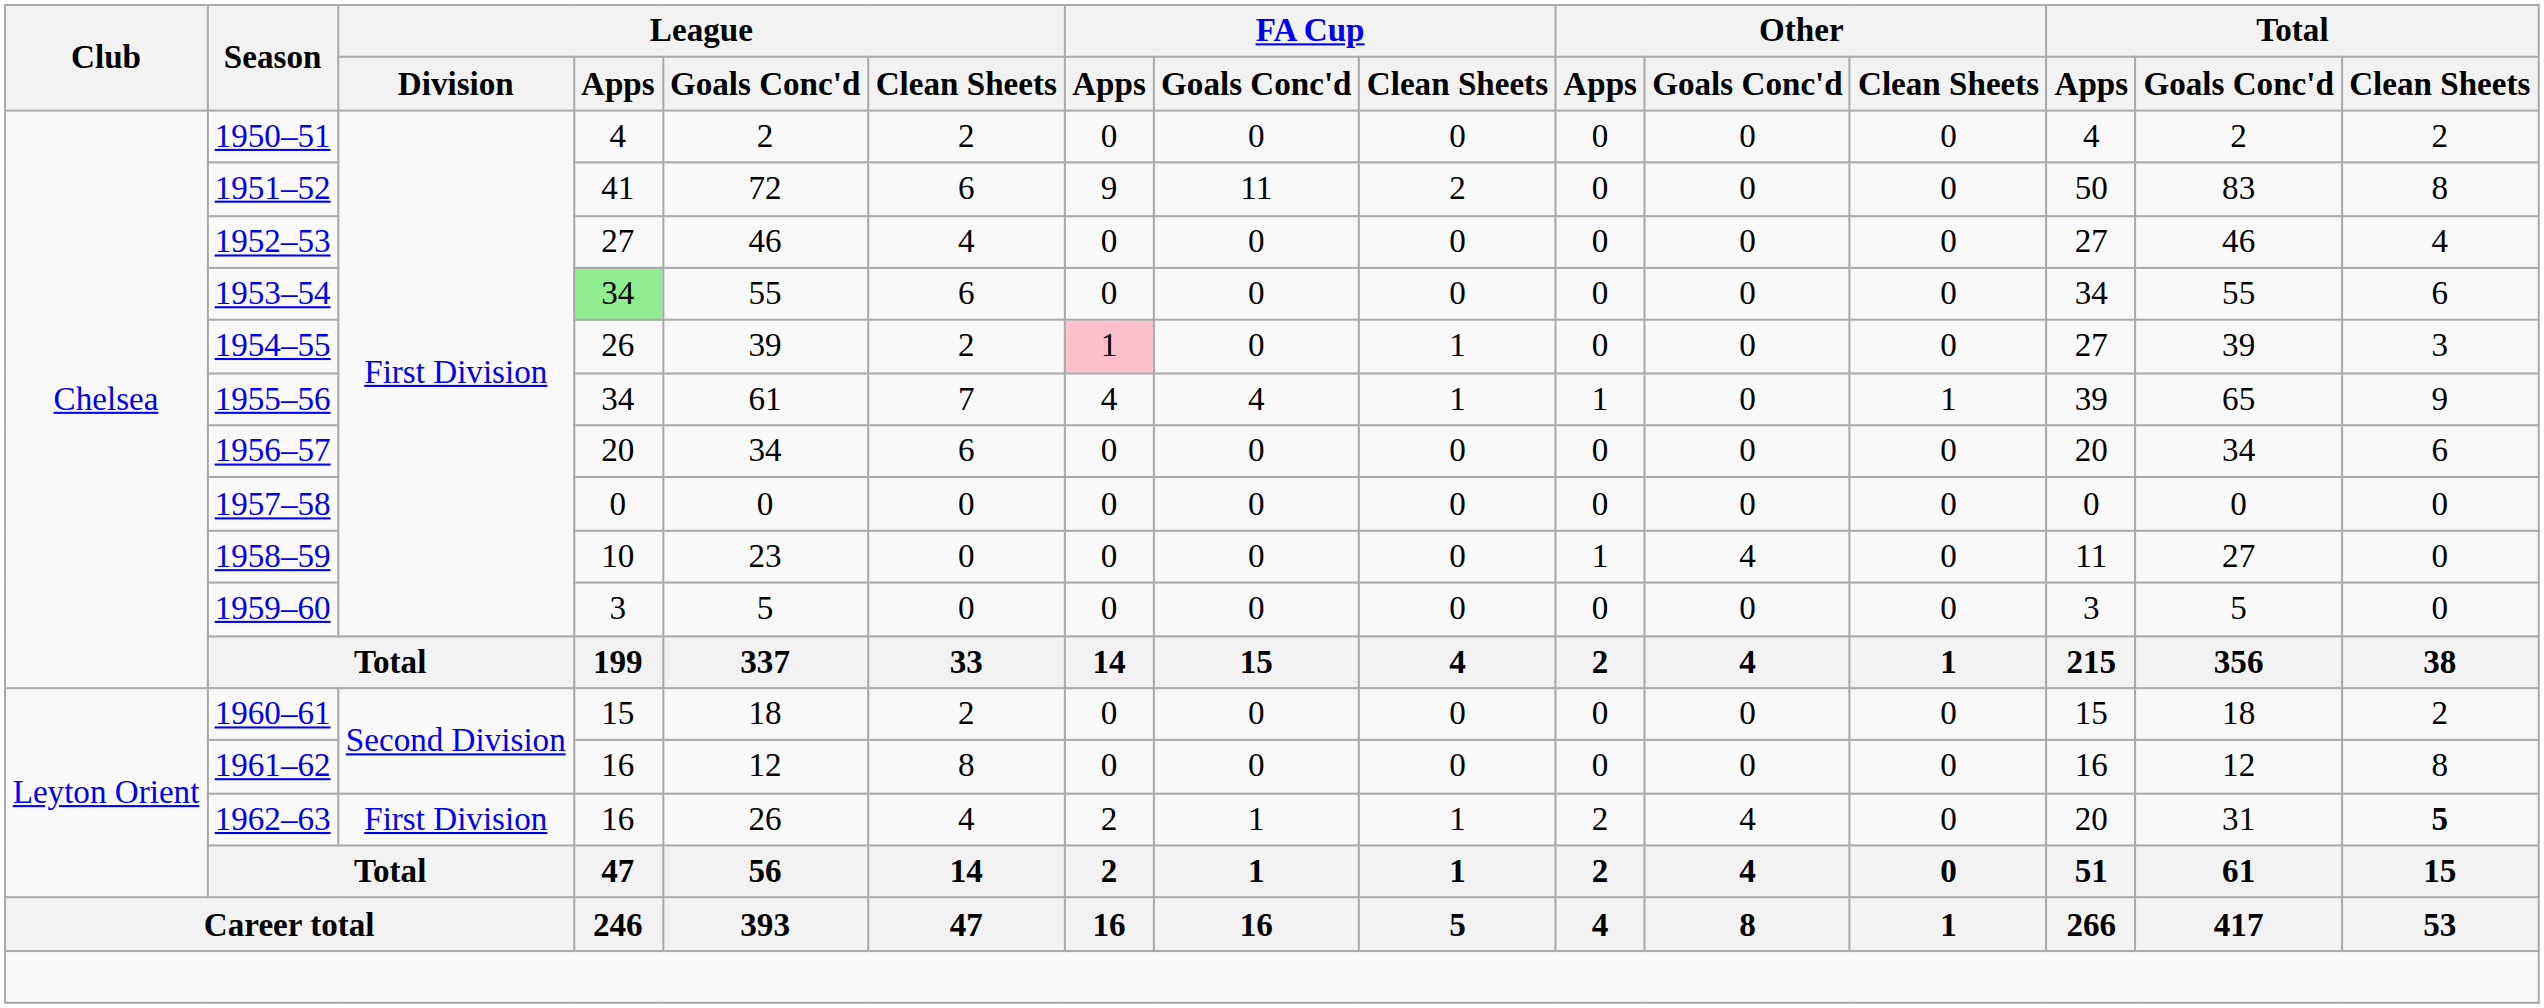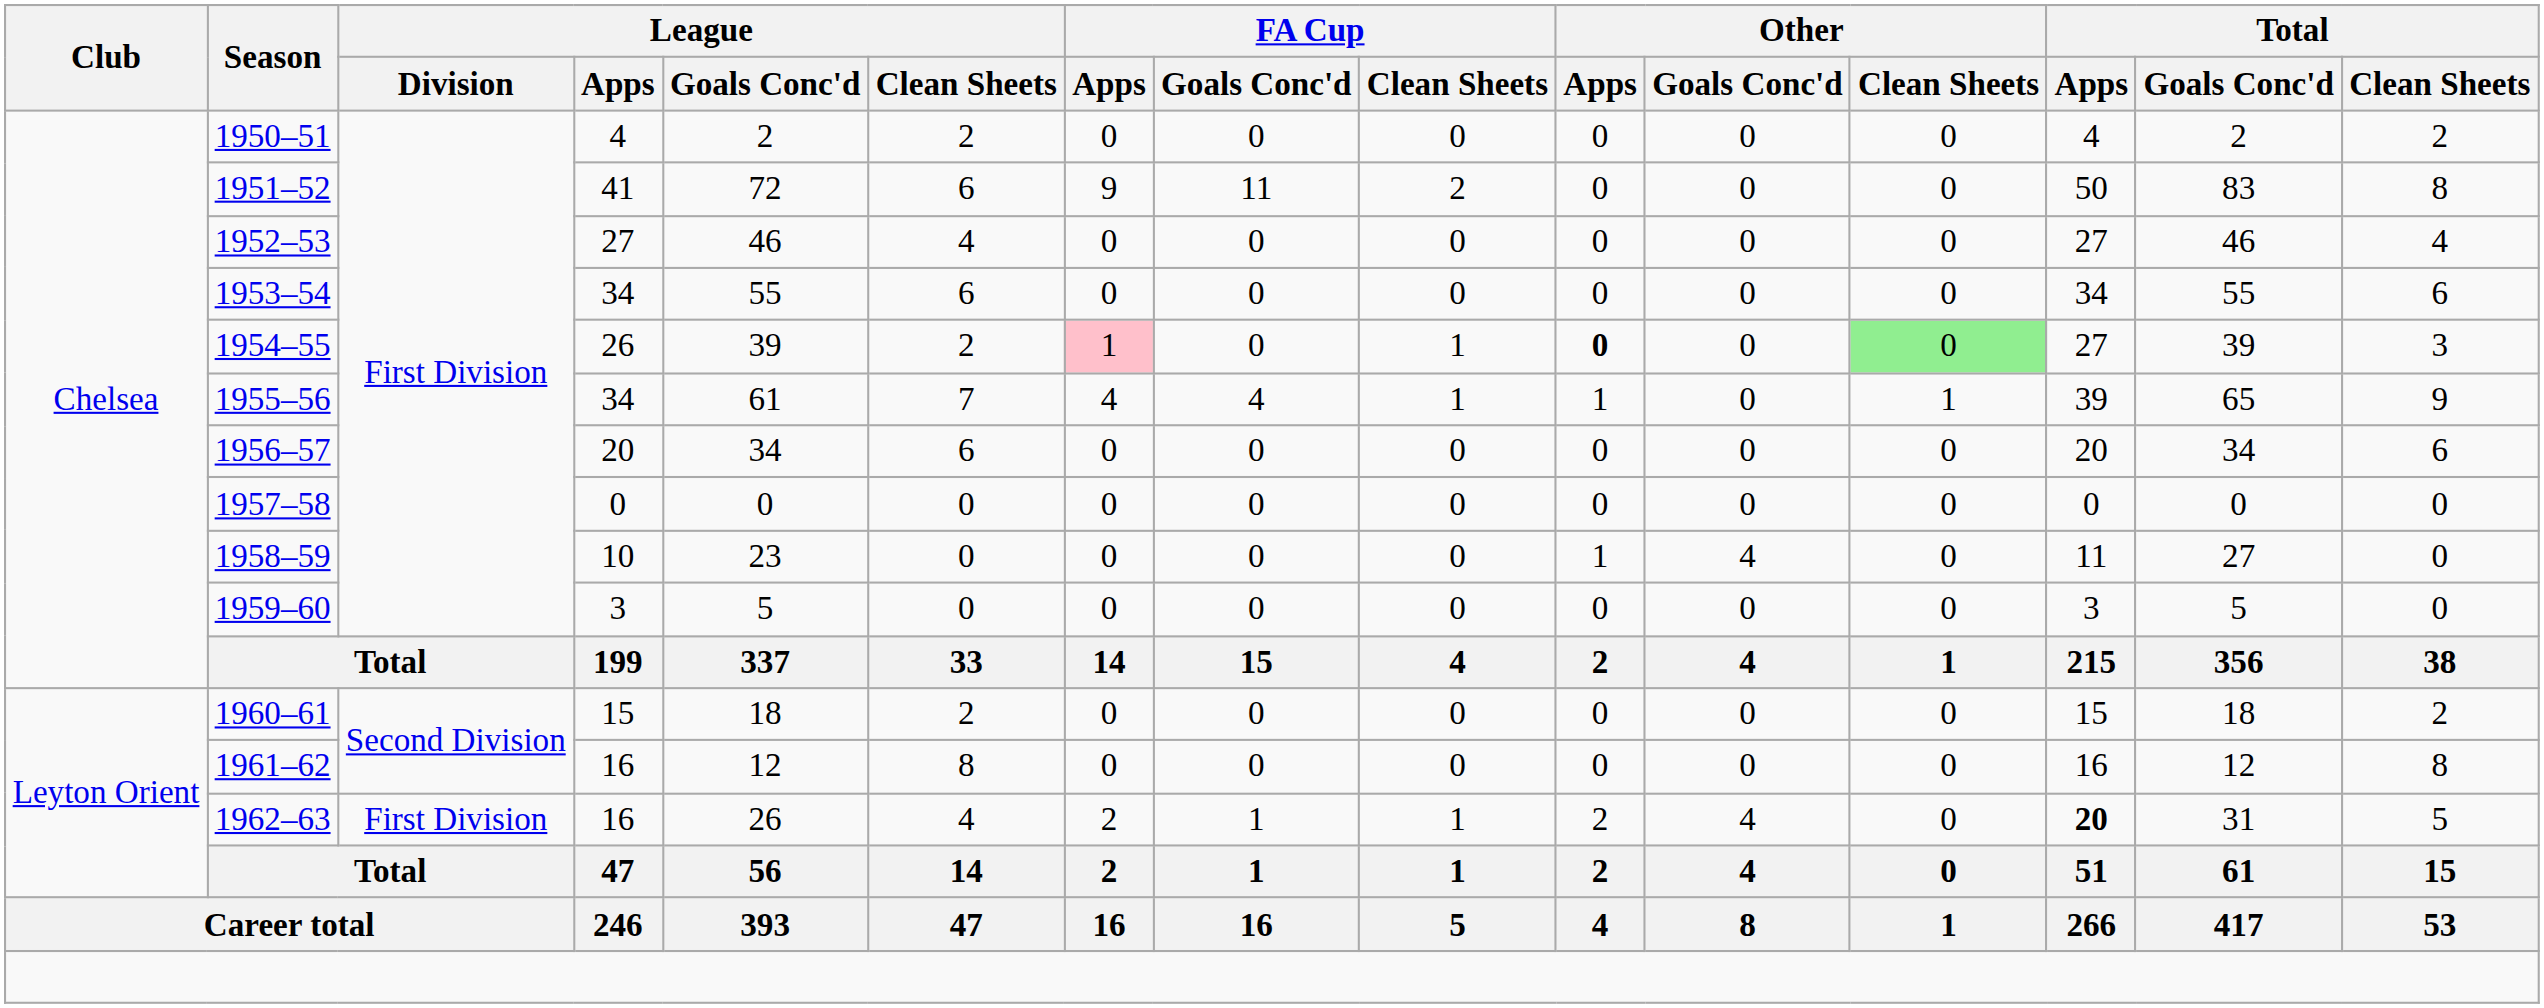(618, 293) lightgreen background -> (618, 293) no background
(1600, 345) normal -> (1600, 345) bold
(1949, 345) no background -> (1949, 345) lightgreen background
(2091, 818) normal -> (2091, 818) bold
(2440, 818) bold -> (2440, 818) normal
